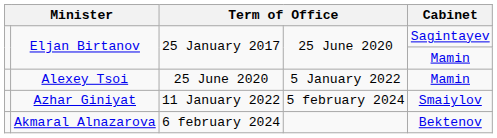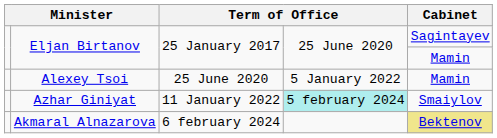(346, 101) no background -> (346, 101) paleturquoise background
(450, 122) no background -> (450, 122) khaki background
